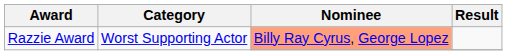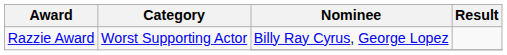(351, 38) lightsalmon background -> (351, 38) no background
